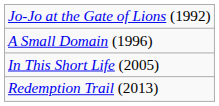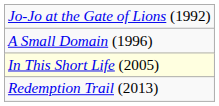(84, 64) no background -> (84, 64) lightyellow background
